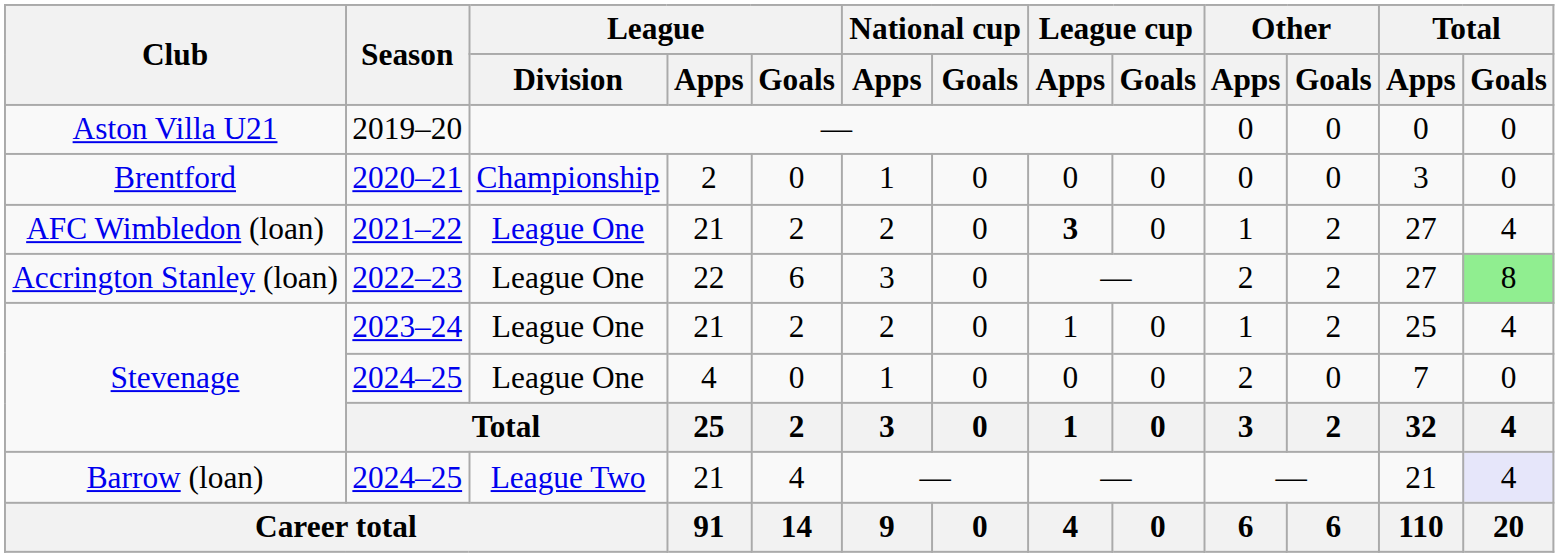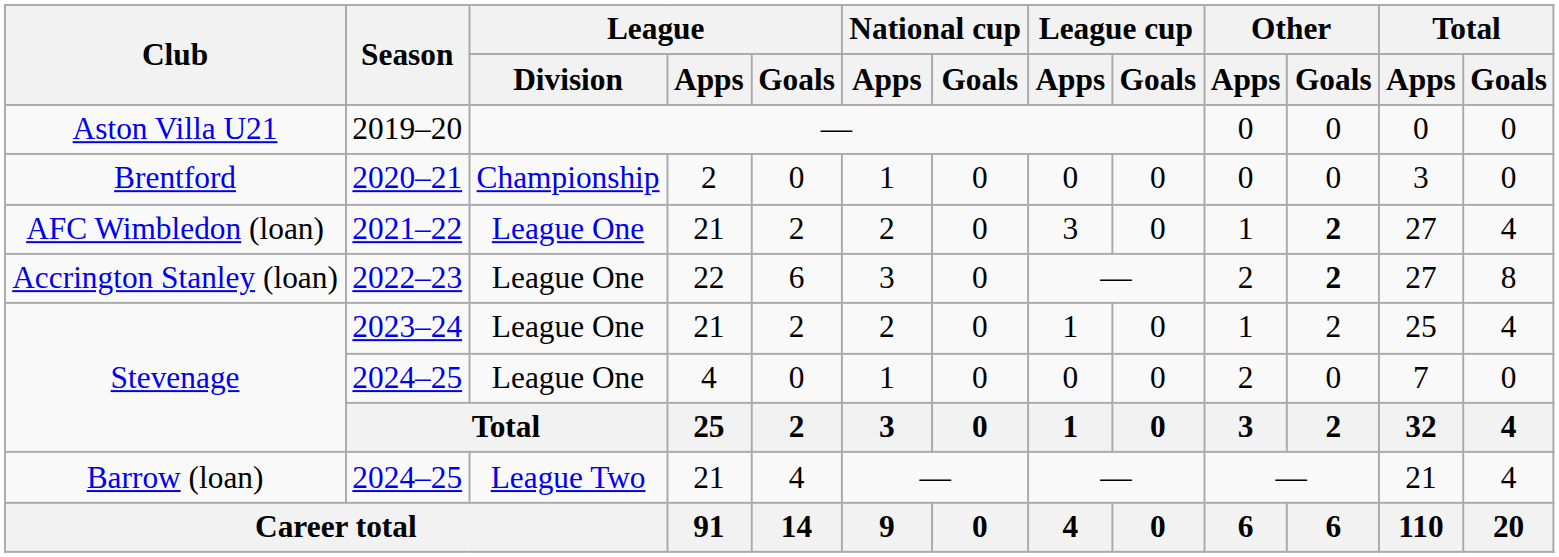(1070, 228) bold -> (1070, 228) normal
(1333, 228) normal -> (1333, 228) bold
(1333, 278) normal -> (1333, 278) bold
(1509, 278) lightgreen background -> (1509, 278) no background
(1509, 476) lavender background -> (1509, 476) no background
